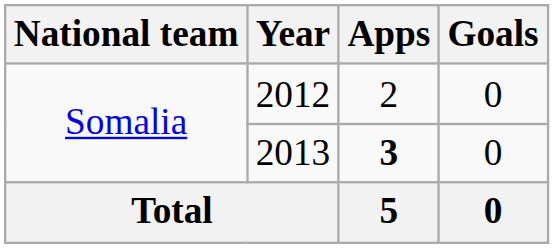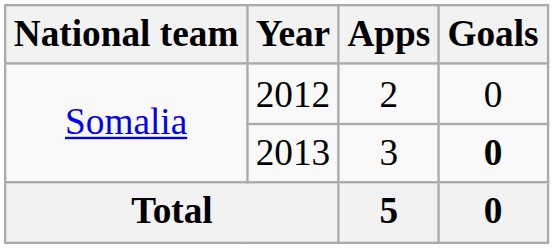(389, 152) bold -> (389, 152) normal
(493, 152) normal -> (493, 152) bold
